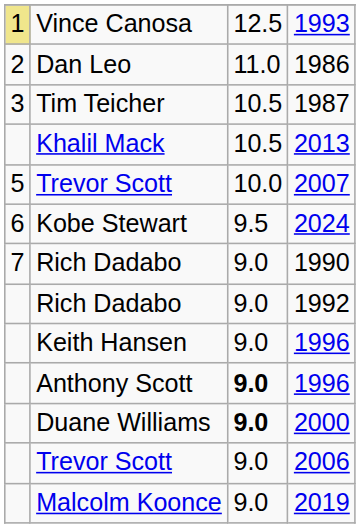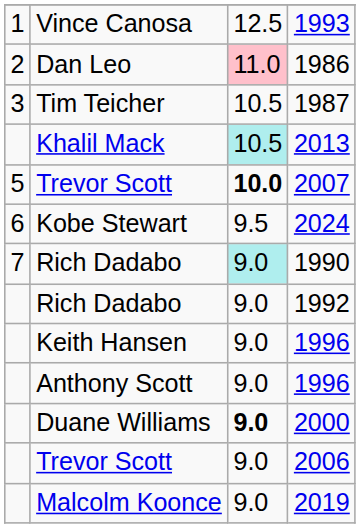(18, 24) khaki background -> (18, 24) no background
(257, 64) no background -> (257, 64) pink background
(258, 143) no background -> (258, 143) paleturquoise background
(258, 183) normal -> (258, 183) bold
(251, 263) no background -> (251, 263) paleturquoise background
(251, 382) bold -> (251, 382) normal
